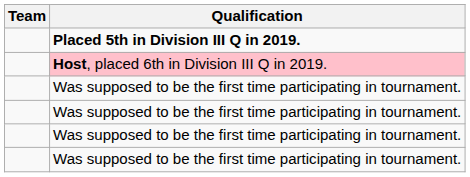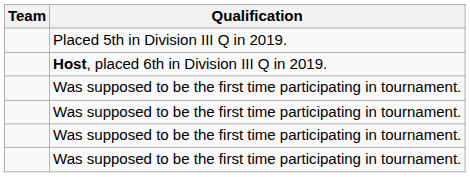(177, 40) bold -> (170, 40) normal
(190, 64) pink background -> (190, 64) no background
